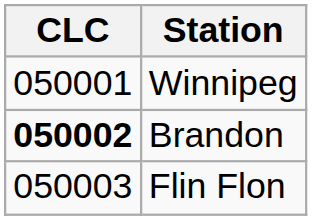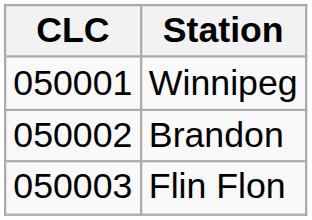(73, 134) bold -> (73, 134) normal
